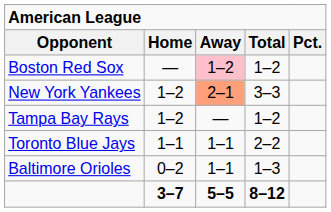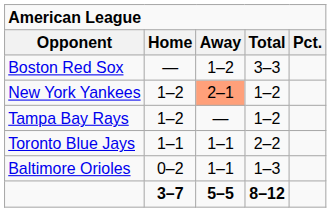(220, 68) pink background -> (220, 68) no background
(267, 68) 1–2 -> (267, 68) 3–3
(267, 93) 3–3 -> (267, 93) 1–2
